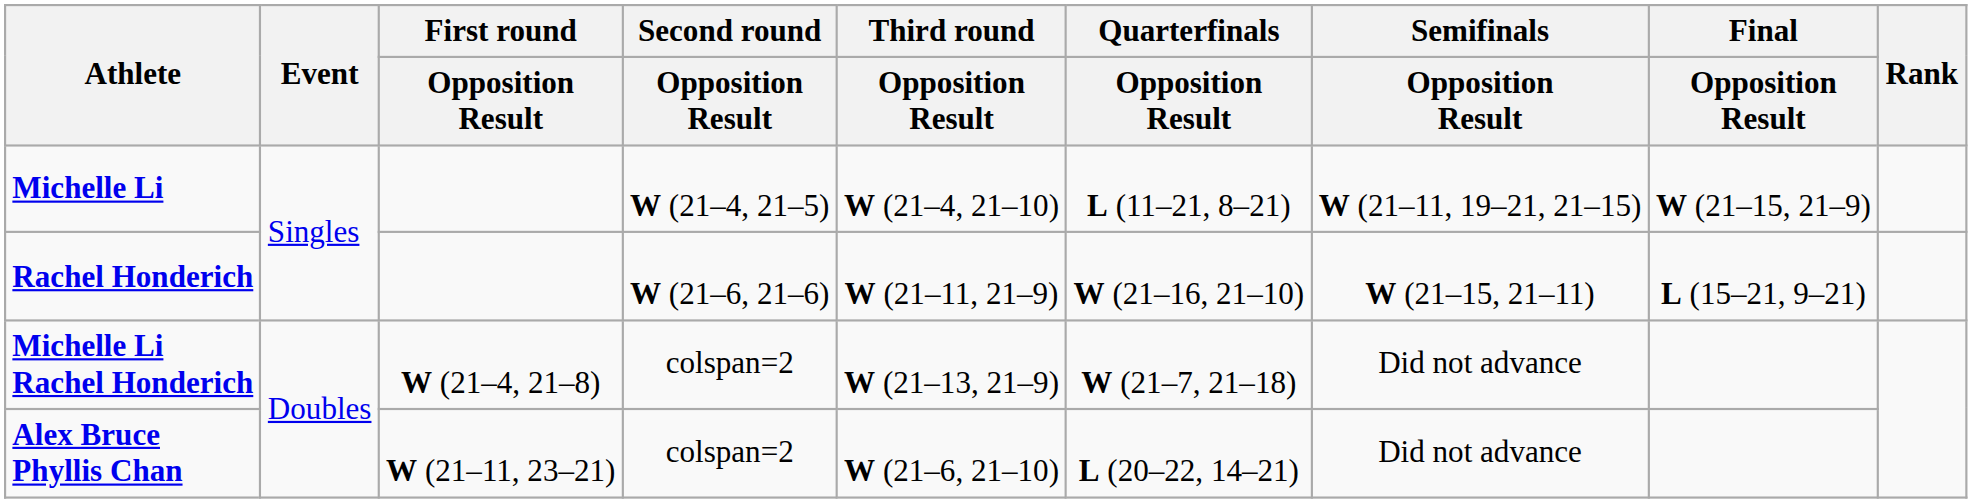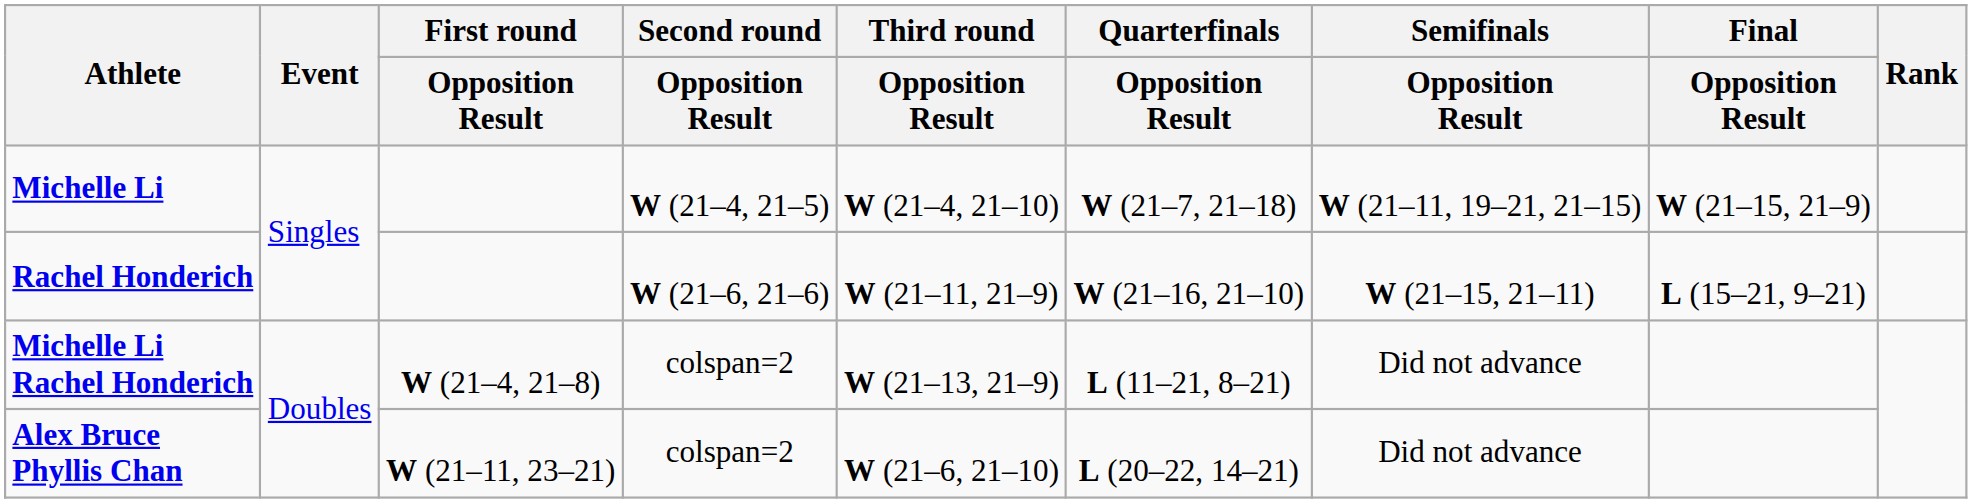(1189, 206) L (11–21, 8–21) -> (1189, 206) W (21–7, 21–18)
(1189, 382) W (21–7, 21–18) -> (1189, 382) L (11–21, 8–21)
